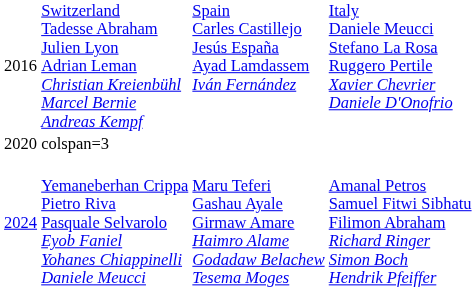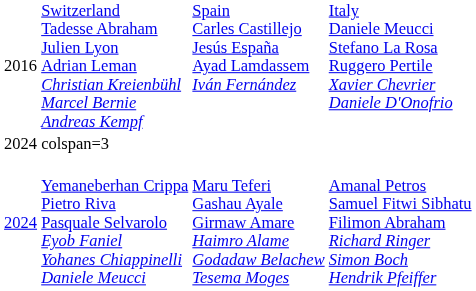(21, 144) 2020 -> (21, 144) 2024
